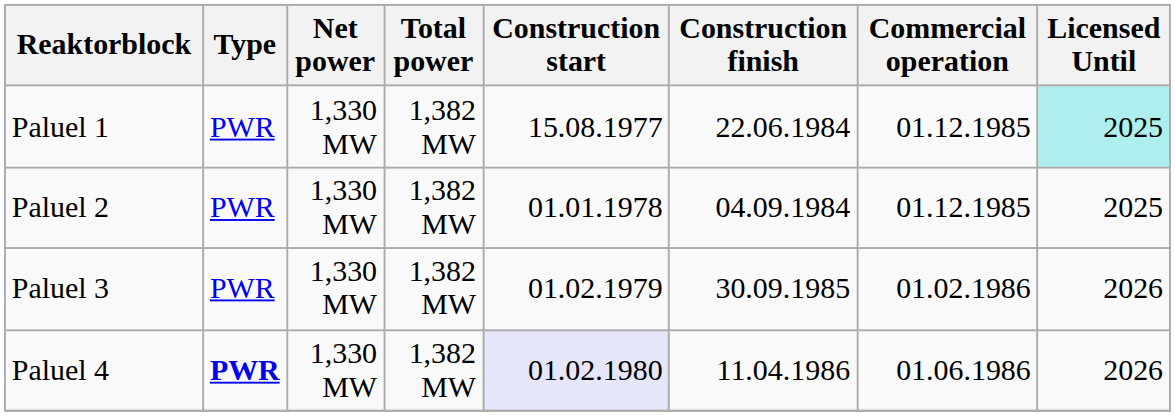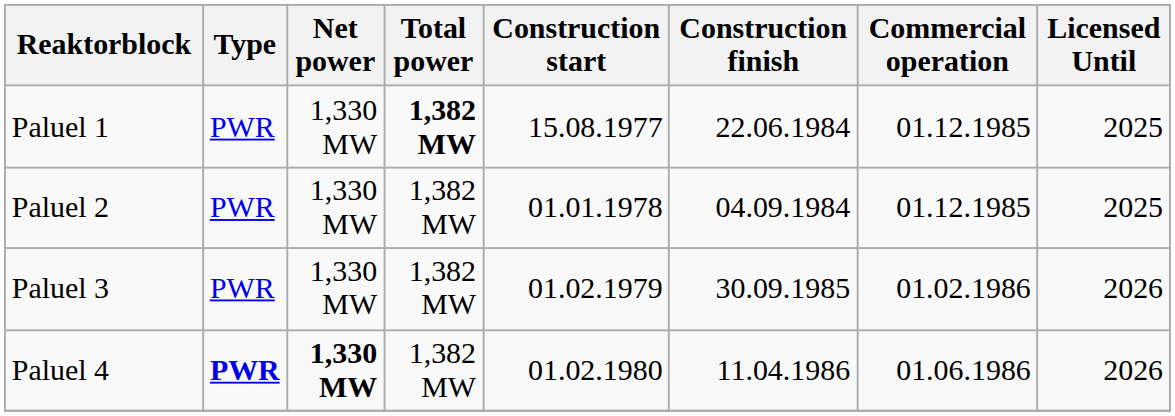(442, 126) normal -> (442, 126) bold
(1133, 126) paleturquoise background -> (1133, 126) no background
(343, 369) normal -> (343, 369) bold
(595, 369) lavender background -> (595, 369) no background
